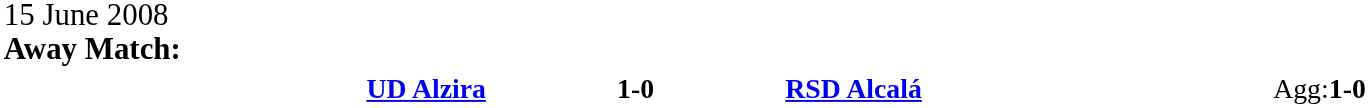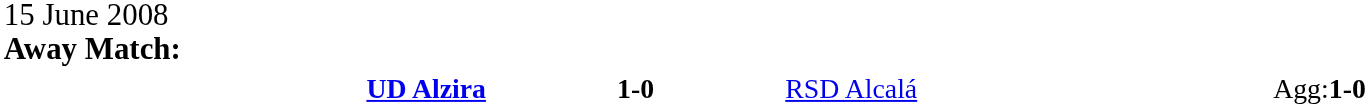(854, 88) bold -> (851, 88) normal
